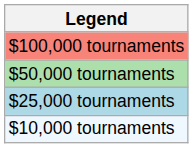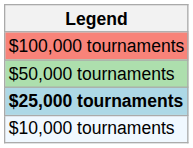(92, 101) normal -> (96, 101) bold
